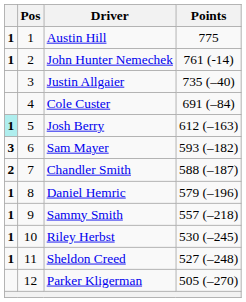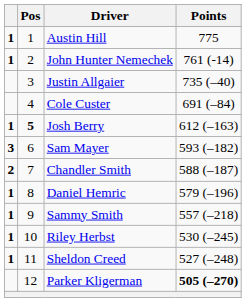(11, 125) paleturquoise background -> (11, 125) no background
(30, 125) normal -> (30, 125) bold
(209, 280) normal -> (209, 280) bold
